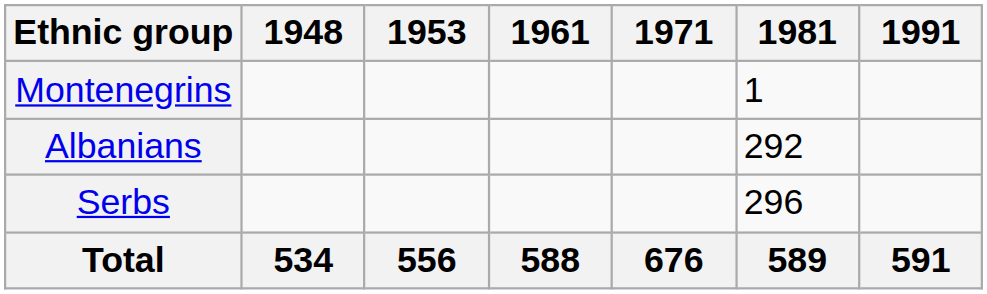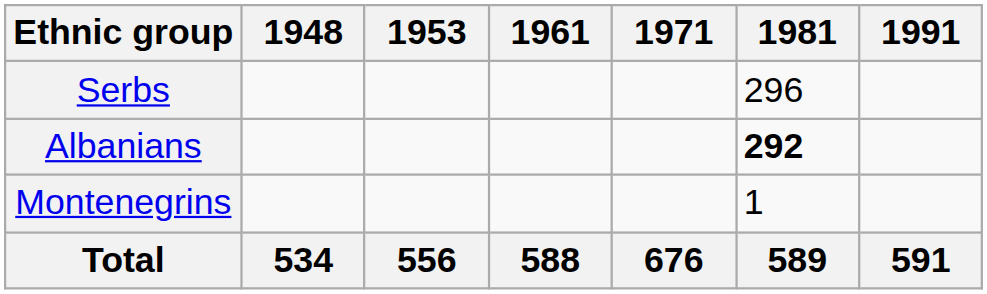rows swapped: (123, 202) <-> (123, 89)
(774, 145) normal -> (774, 145) bold
